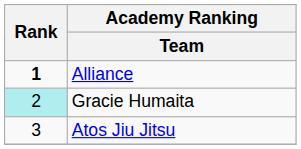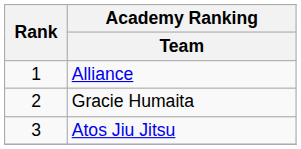(36, 74) bold -> (36, 74) normal
(36, 102) paleturquoise background -> (36, 102) no background
